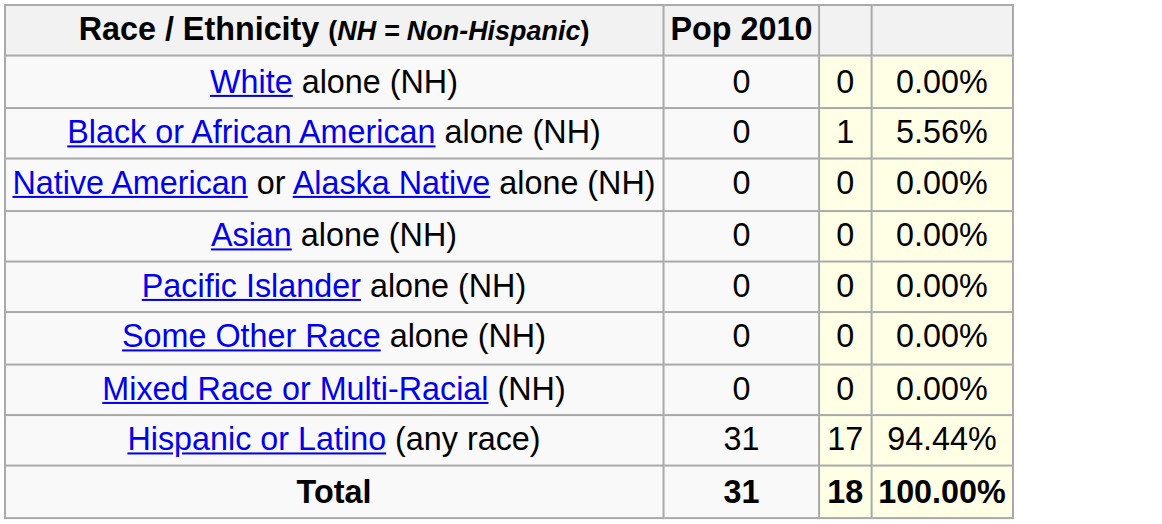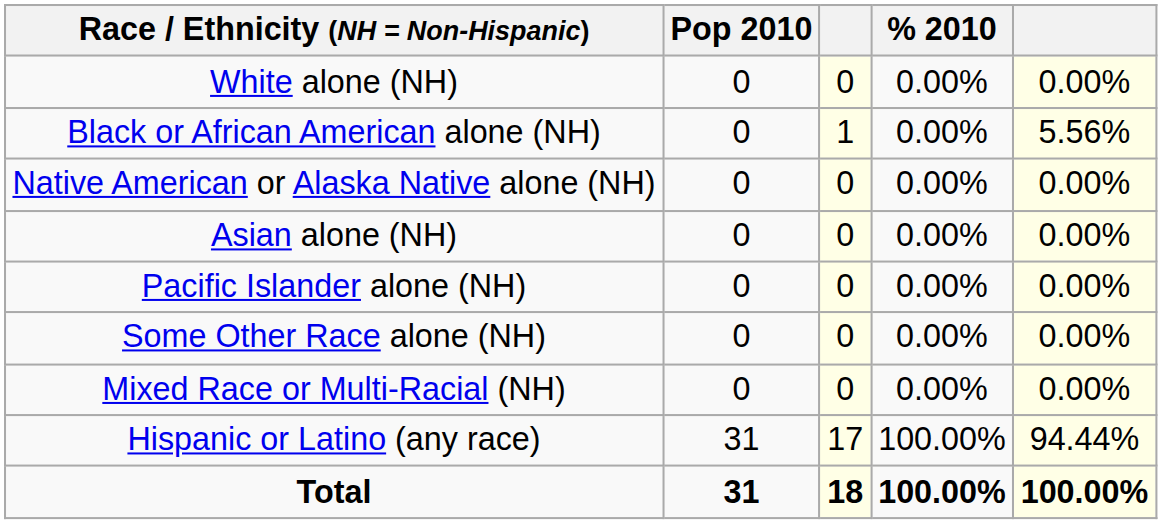+ column: (942, 30)
